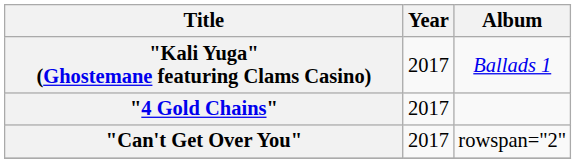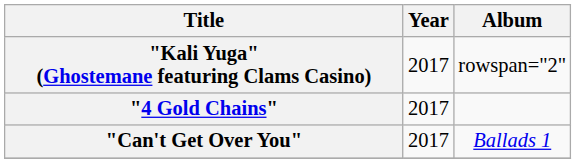(512, 64) Ballads 1 -> (512, 64) rowspan="2"
(512, 141) rowspan="2" -> (512, 141) Ballads 1
